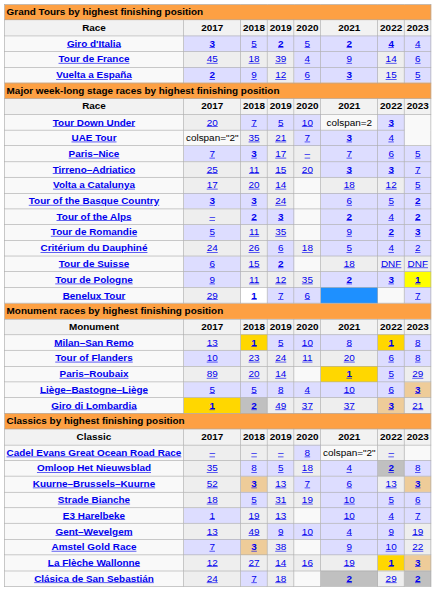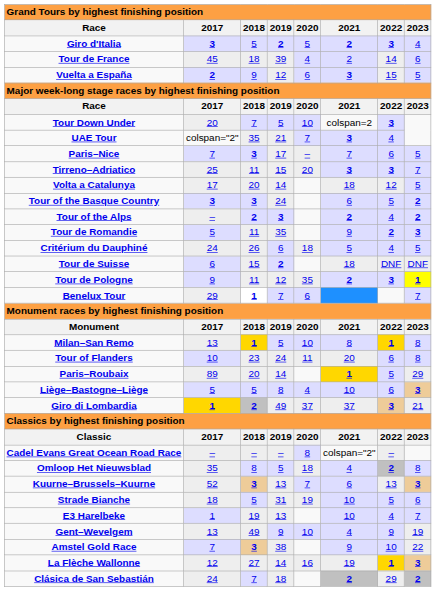(391, 43) 4 -> (391, 43) 3
(349, 59) 9 -> (349, 59) 2
(418, 248) 2 -> (418, 248) 5
